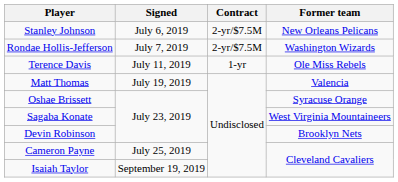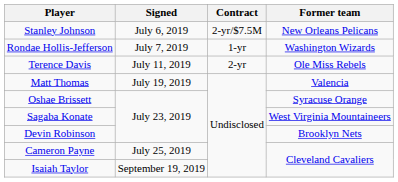(237, 47) 2-yr/$7.5M -> (237, 47) 1-yr
(237, 64) 1-yr -> (237, 64) 2-yr
